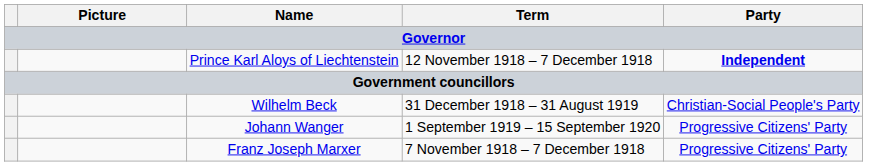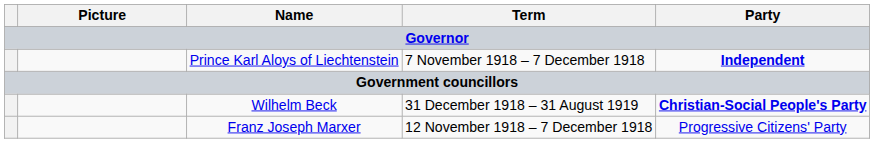(529, 60) 12 November 1918 – 7 December 1918 -> (525, 60) 7 November 1918 – 7 December 1918
(763, 104) normal -> (763, 104) bold
- row: (294, 127)
(525, 149) 7 November 1918 – 7 December 1918 -> (529, 127) 12 November 1918 – 7 December 1918
